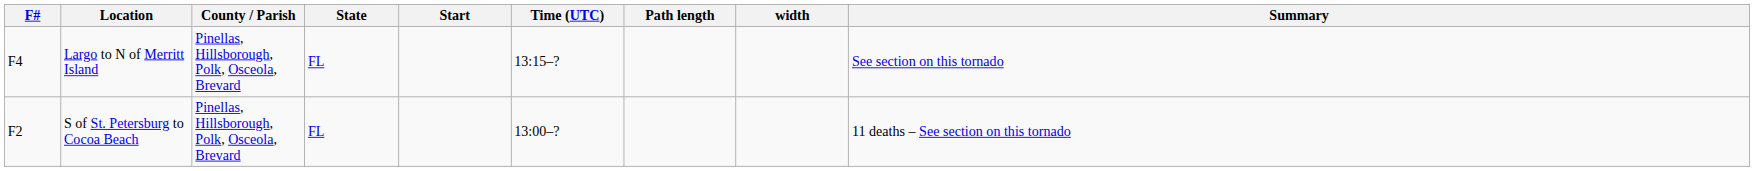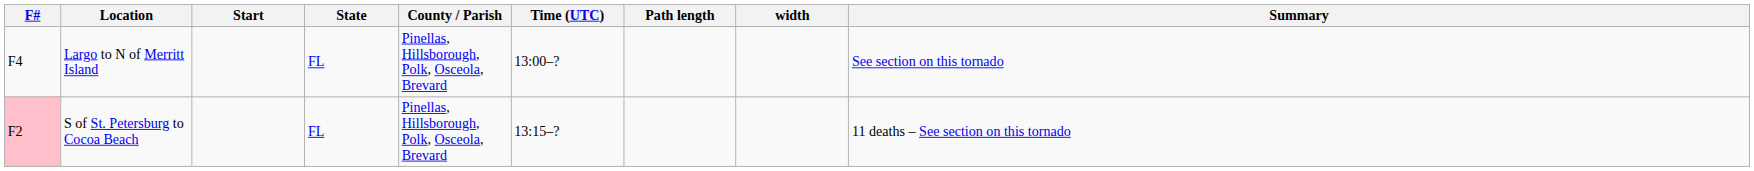columns swapped: (248, 15) <-> (455, 15)
(537, 61) 13:15–? -> (537, 61) 13:00–?
(15, 131) no background -> (15, 131) pink background
(537, 131) 13:00–? -> (537, 131) 13:15–?
